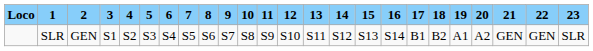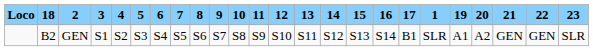columns swapped: (53, 14) <-> (439, 14)
